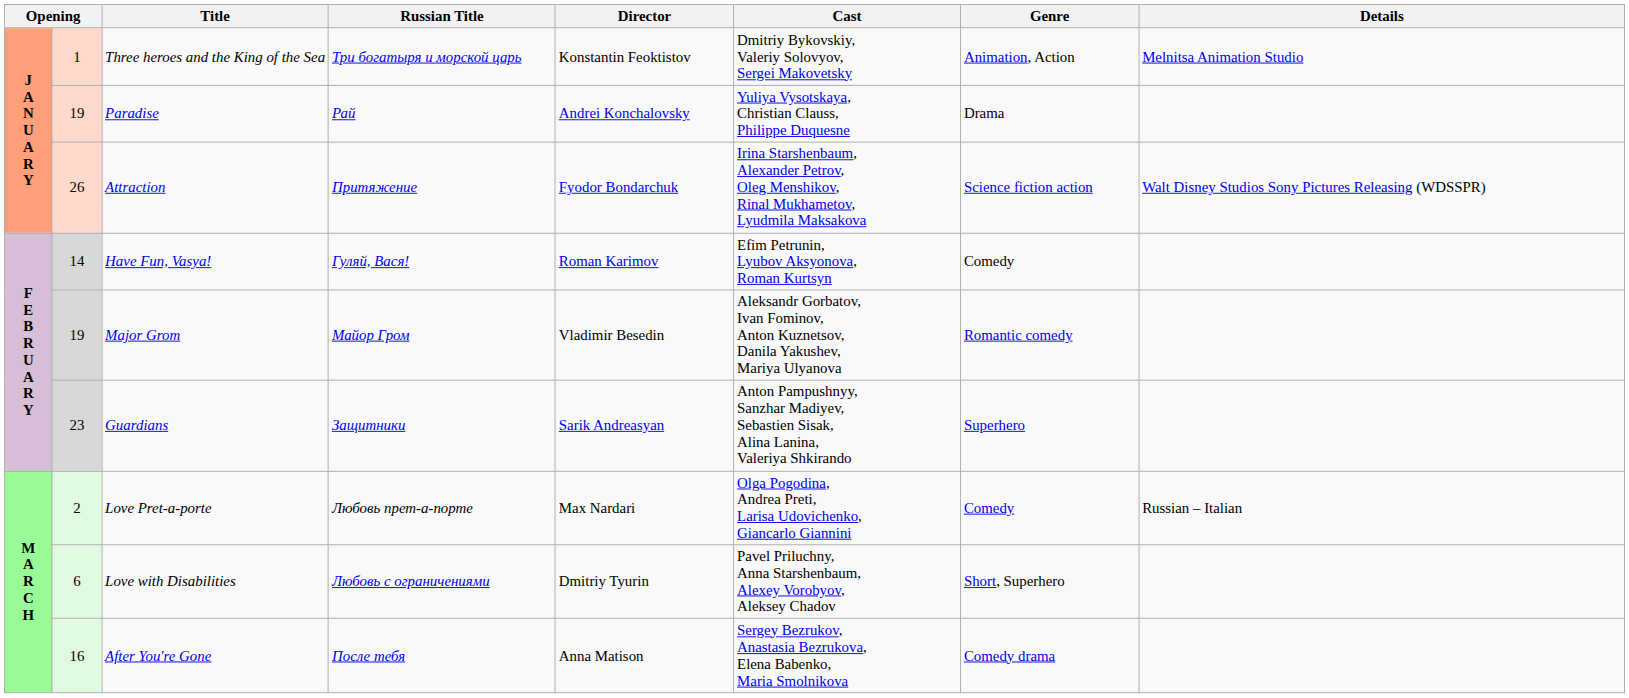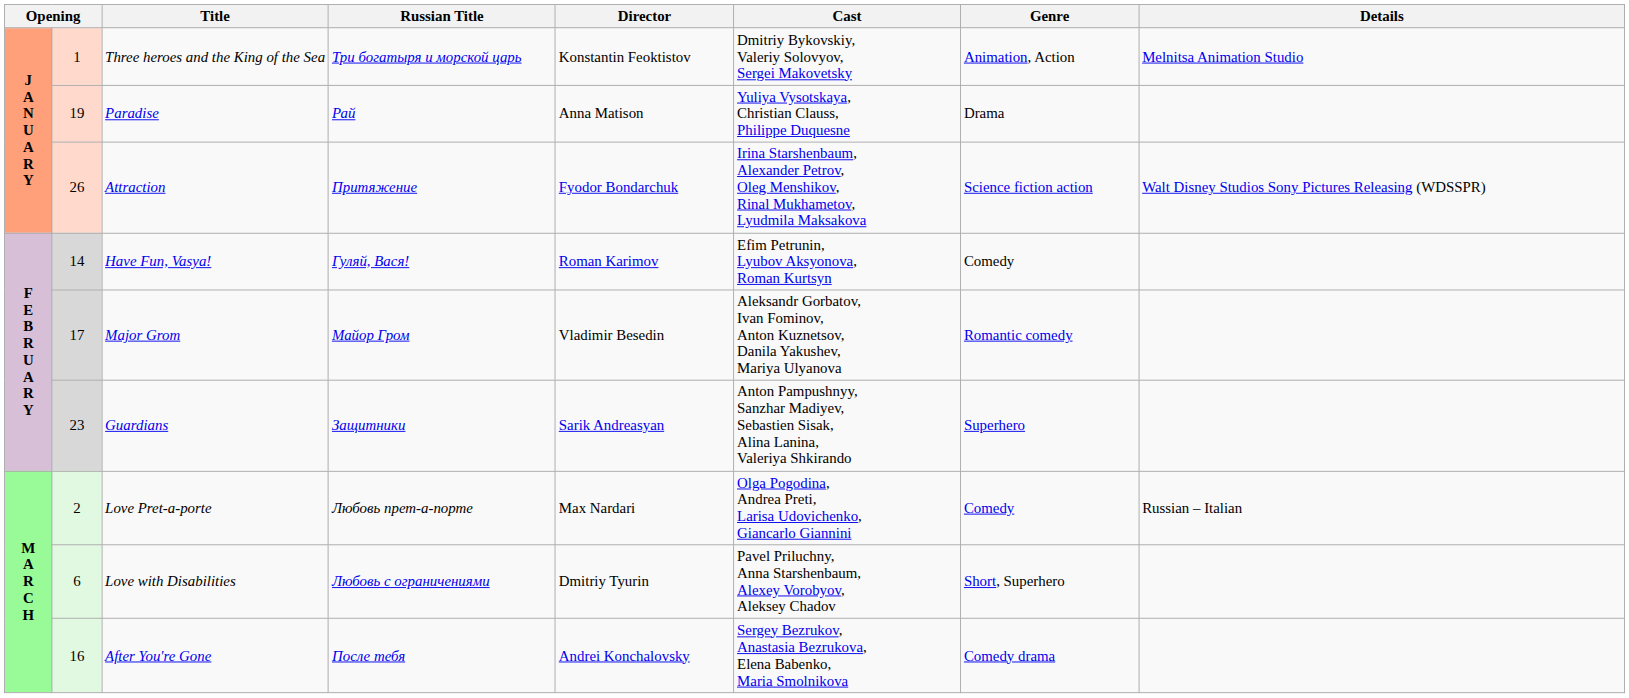(624, 113) Andrei Konchalovsky -> (601, 113) Anna Matison
(77, 335) 19 -> (77, 335) 17
(601, 655) Anna Matison -> (624, 655) Andrei Konchalovsky
